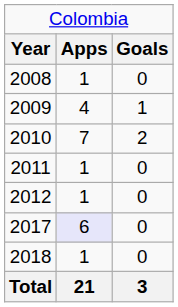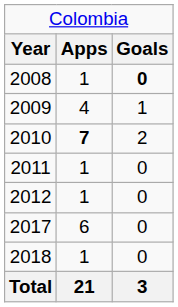(142, 78) normal -> (142, 78) bold
(84, 138) normal -> (84, 138) bold
(84, 227) lavender background -> (84, 227) no background
